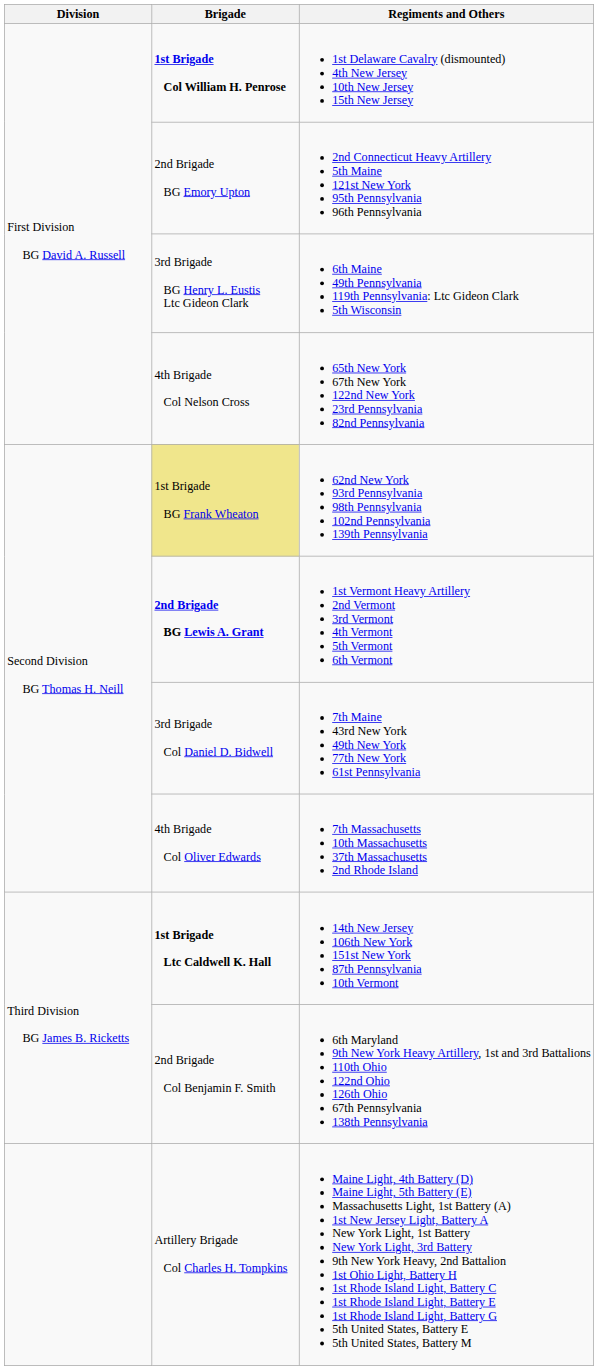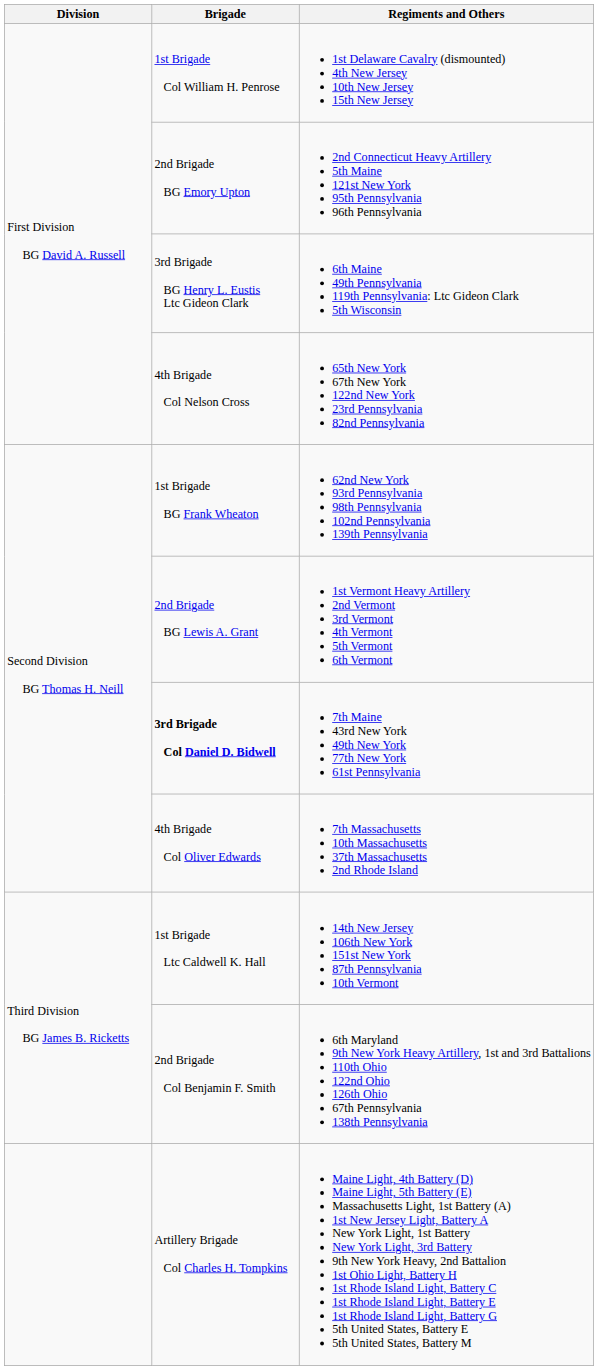(220, 72) bold -> (217, 72) normal
(207, 500) khaki background -> (207, 500) no background
(209, 619) bold -> (206, 619) normal
(214, 738) normal -> (215, 738) bold
(213, 948) bold -> (210, 948) normal
